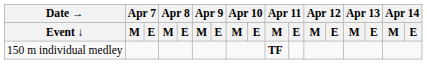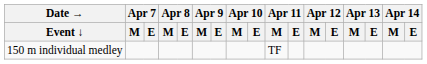(275, 50) bold -> (275, 50) normal
